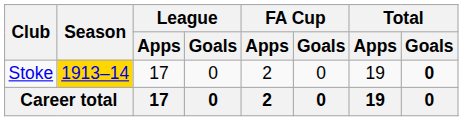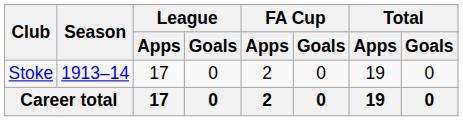(95, 73) gold background -> (95, 73) no background
(429, 73) bold -> (429, 73) normal
